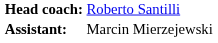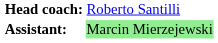(150, 29) no background -> (150, 29) lightgreen background
